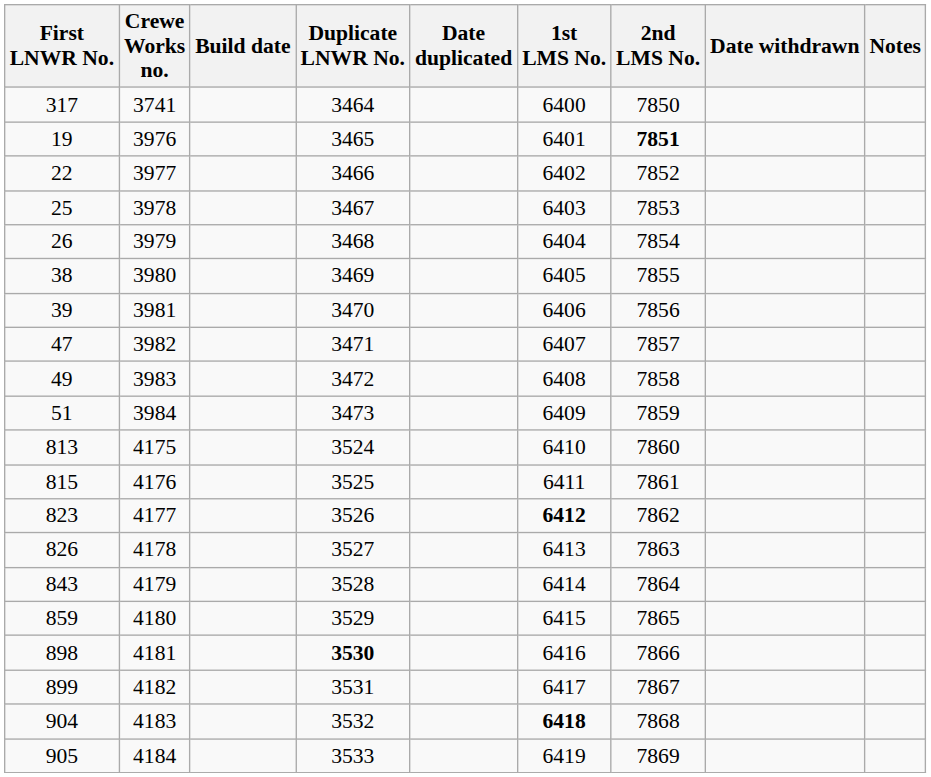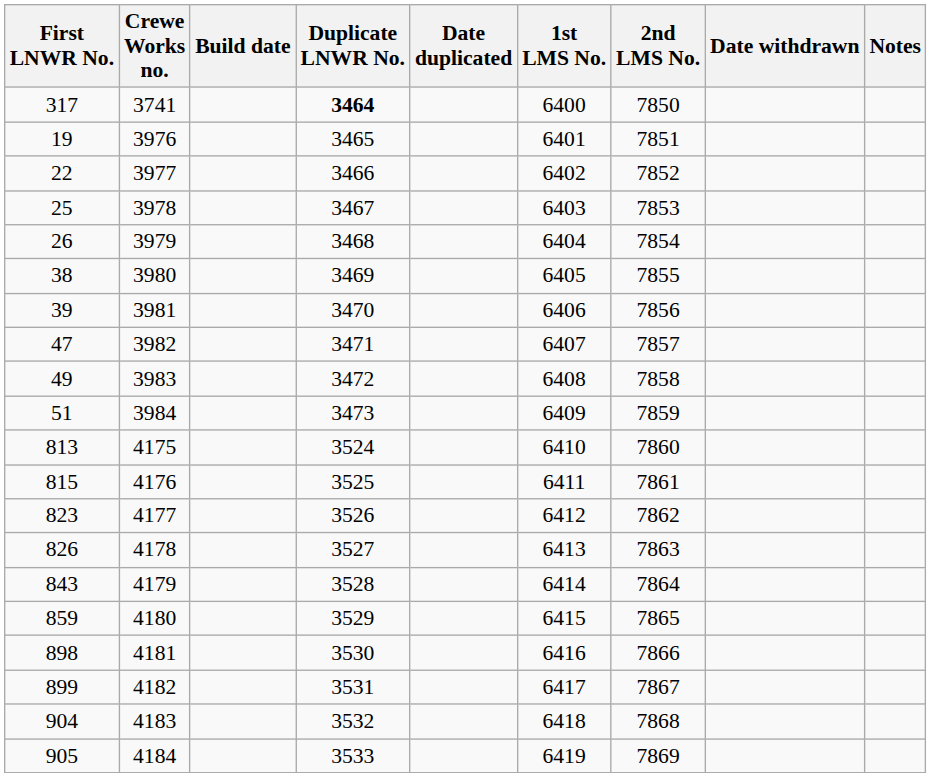(353, 104) normal -> (353, 104) bold
(658, 138) bold -> (658, 138) normal
(564, 515) bold -> (564, 515) normal
(353, 652) bold -> (353, 652) normal
(564, 721) bold -> (564, 721) normal
